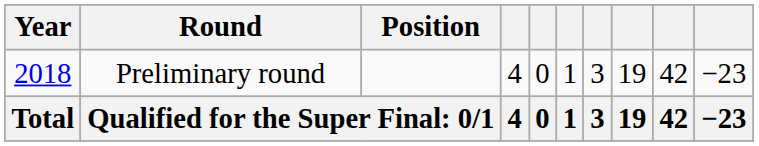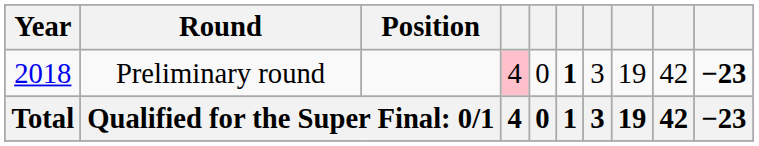(515, 72) no background -> (515, 72) pink background
(570, 72) normal -> (570, 72) bold
(724, 72) normal -> (724, 72) bold
